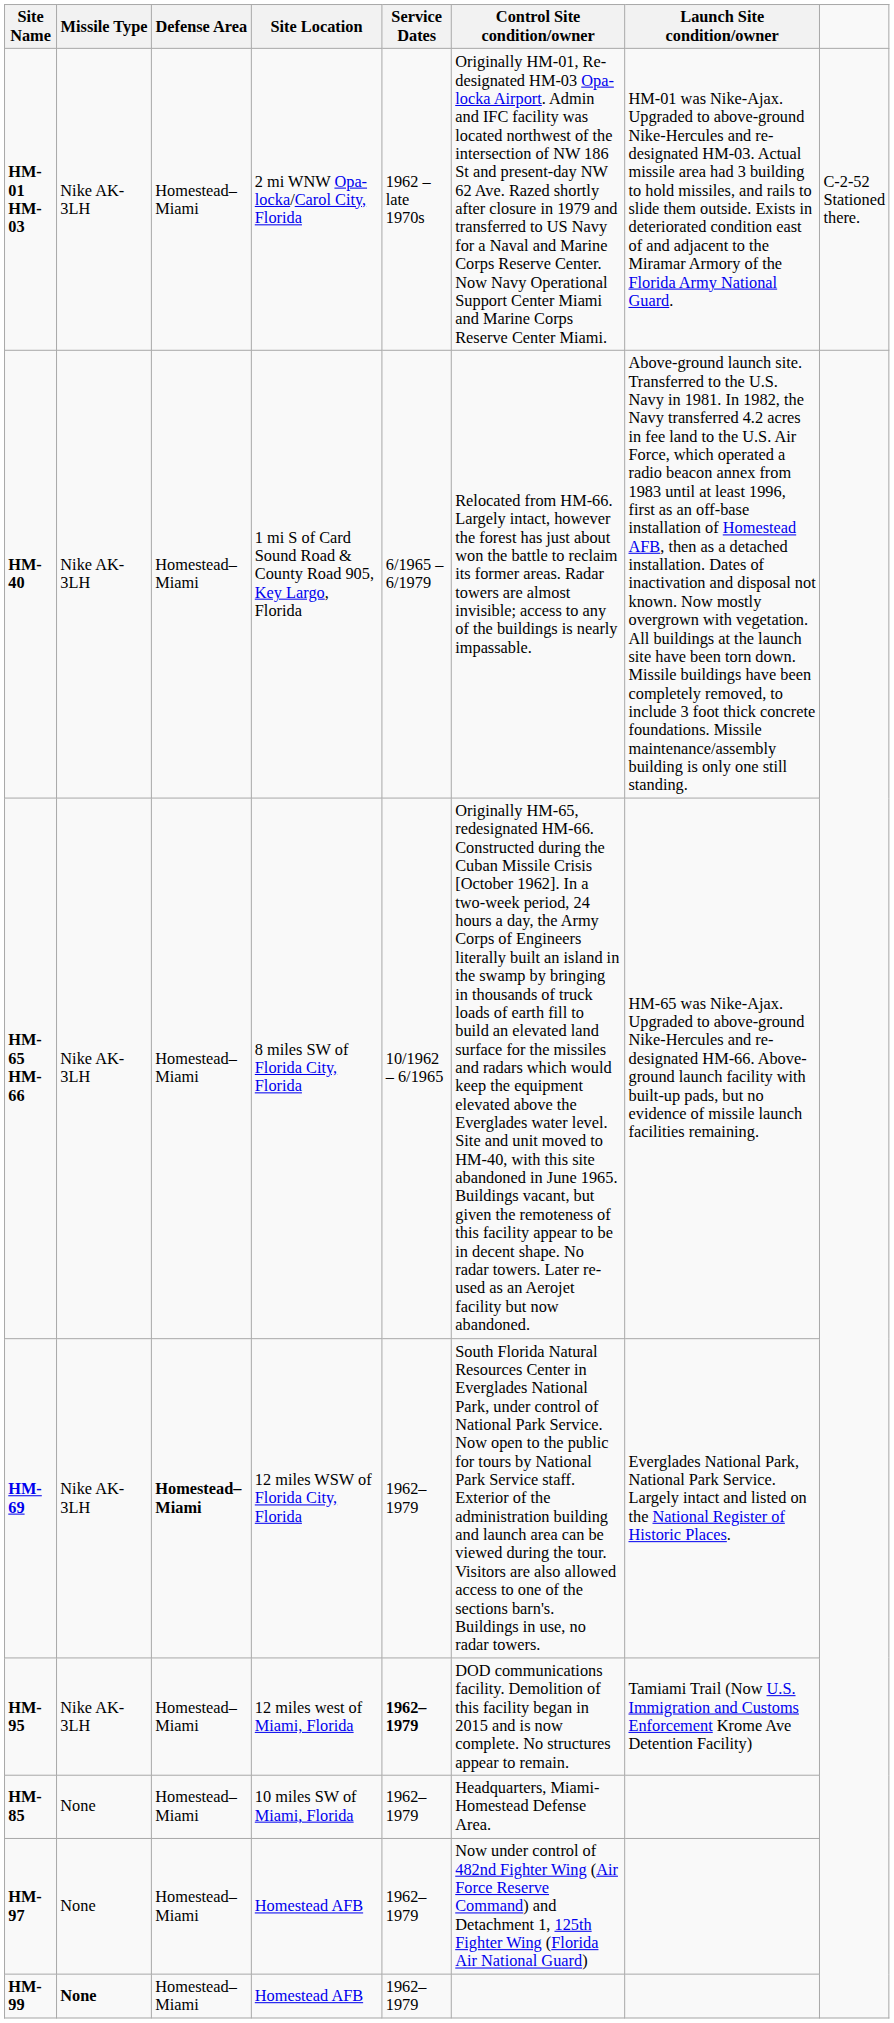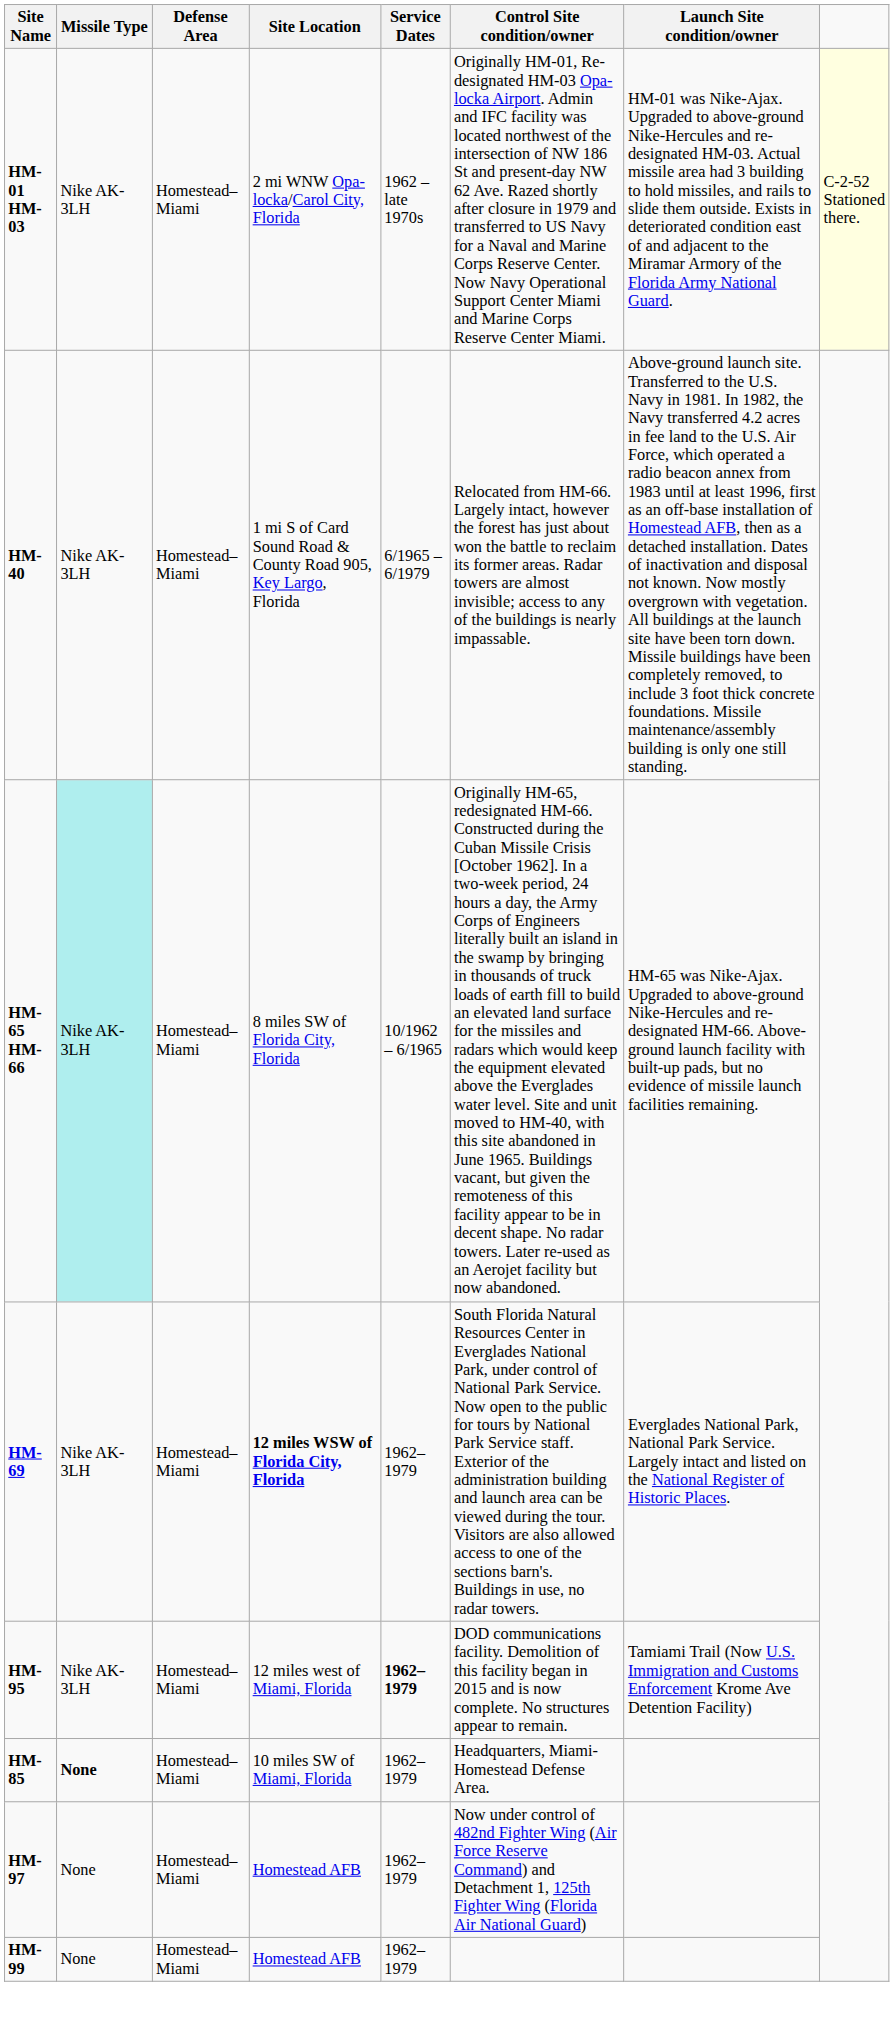(854, 199) no background -> (854, 199) lightyellow background
(92, 1068) no background -> (92, 1040) paleturquoise background
(198, 1497) bold -> (197, 1461) normal
(313, 1497) normal -> (312, 1461) bold
(78, 1806) normal -> (79, 1770) bold
(78, 1996) bold -> (78, 1959) normal
